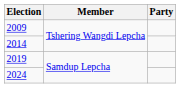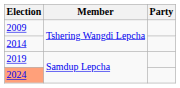(17, 75) no background -> (17, 75) lightsalmon background
